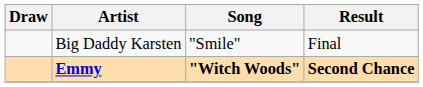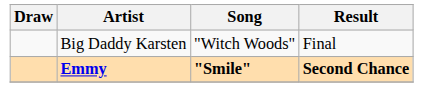(215, 43) "Smile" -> (245, 43) "Witch Woods"
(245, 69) "Witch Woods" -> (223, 69) "Smile"
